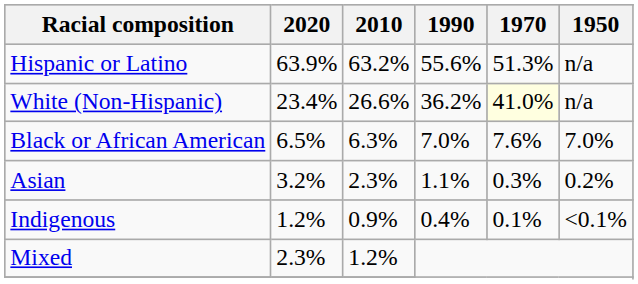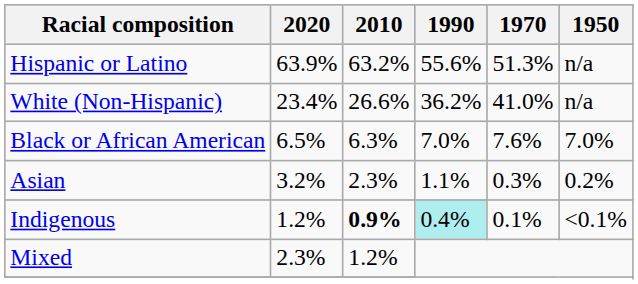(523, 102) lightyellow background -> (523, 102) no background
(373, 219) normal -> (375, 219) bold
(445, 219) no background -> (445, 219) paleturquoise background
